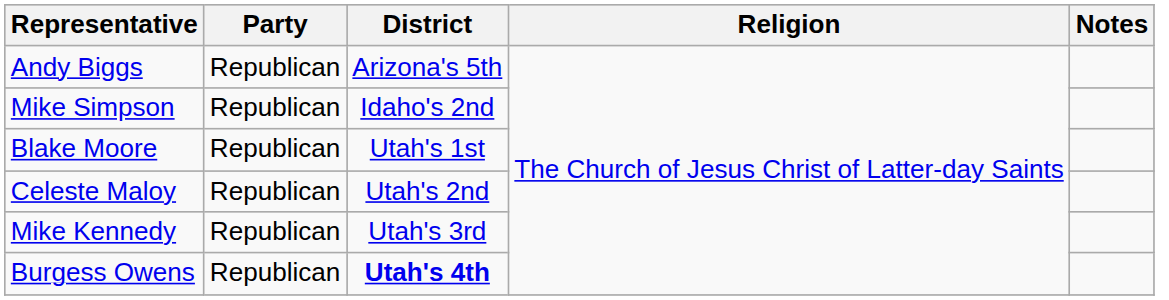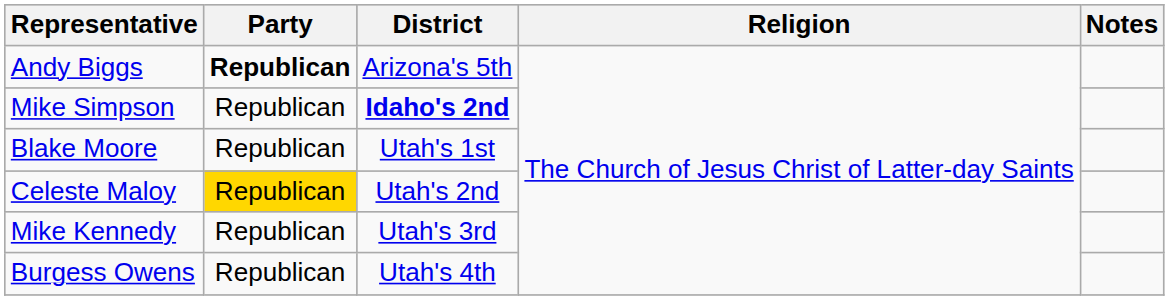(275, 66) normal -> (280, 66) bold
(427, 107) normal -> (437, 107) bold
(275, 190) no background -> (280, 190) gold background
(427, 273) bold -> (437, 273) normal
